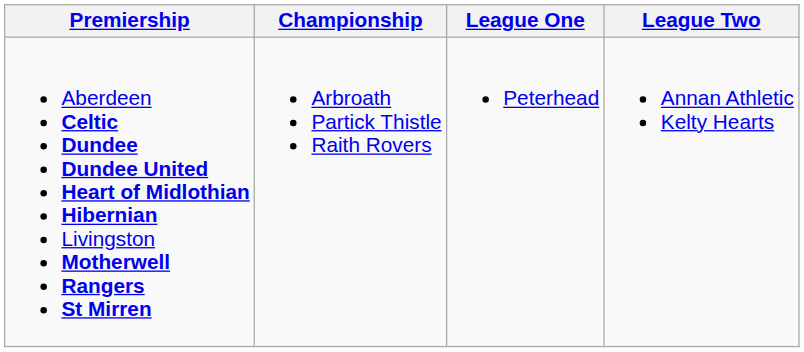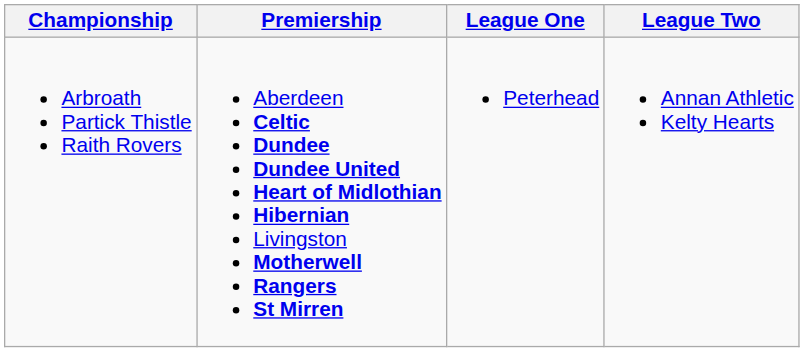columns swapped: (130, 20) <-> (351, 20)
